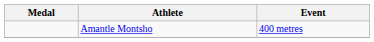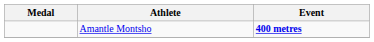(281, 29) normal -> (279, 29) bold
